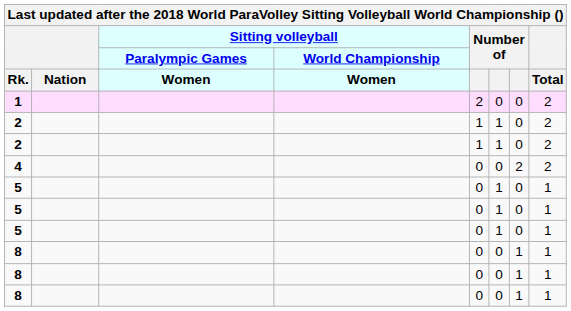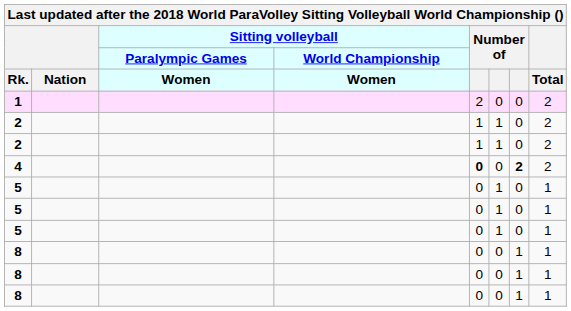(479, 166) normal -> (479, 166) bold
(519, 166) normal -> (519, 166) bold
